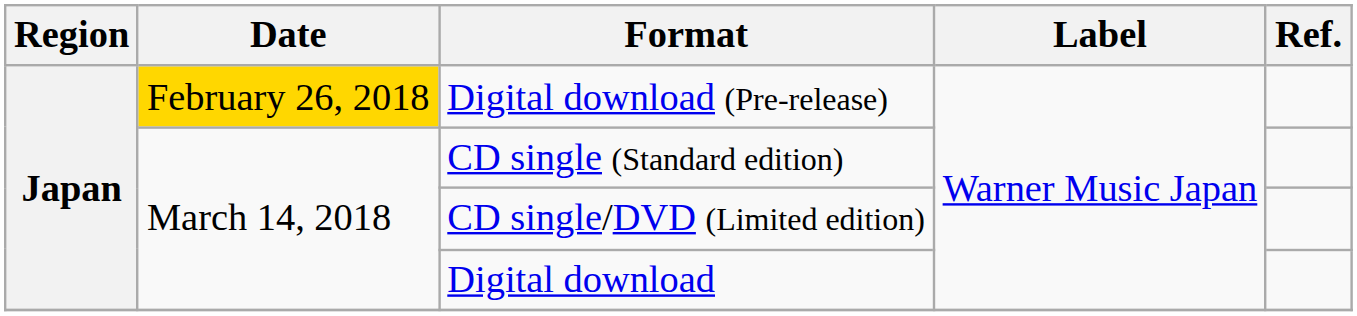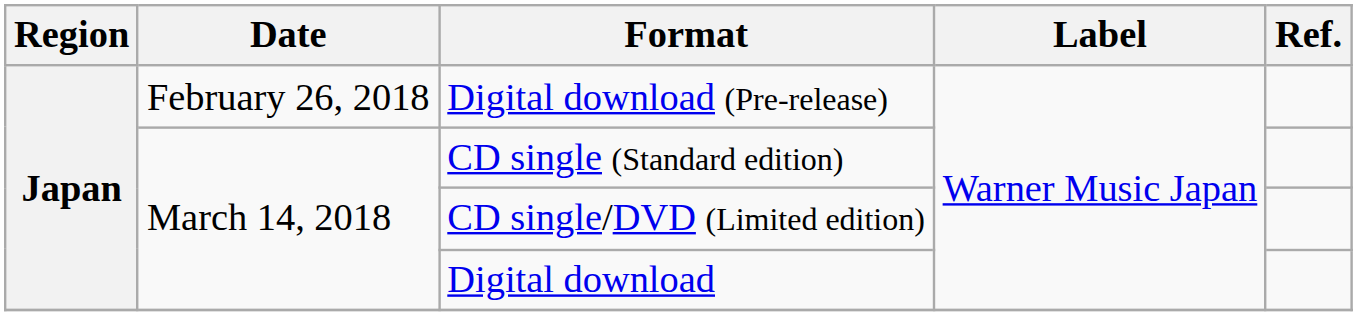(288, 95) gold background -> (288, 95) no background
